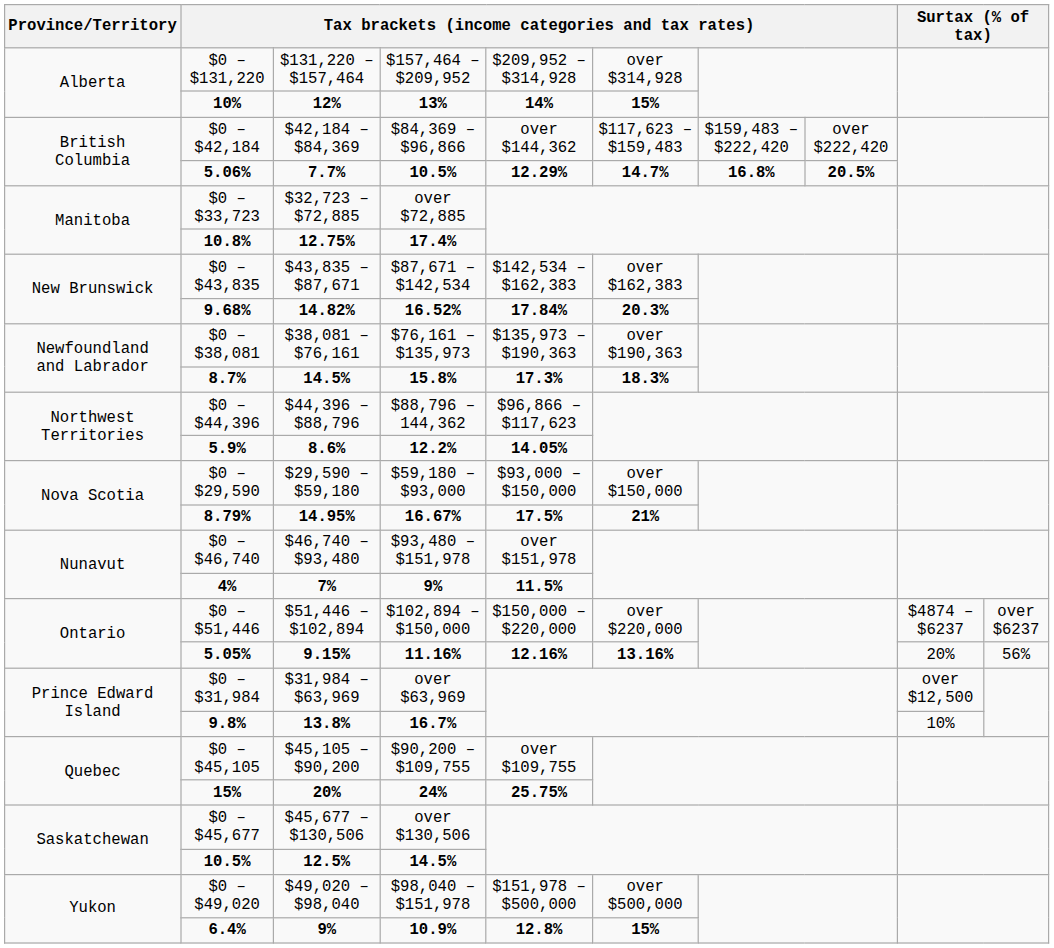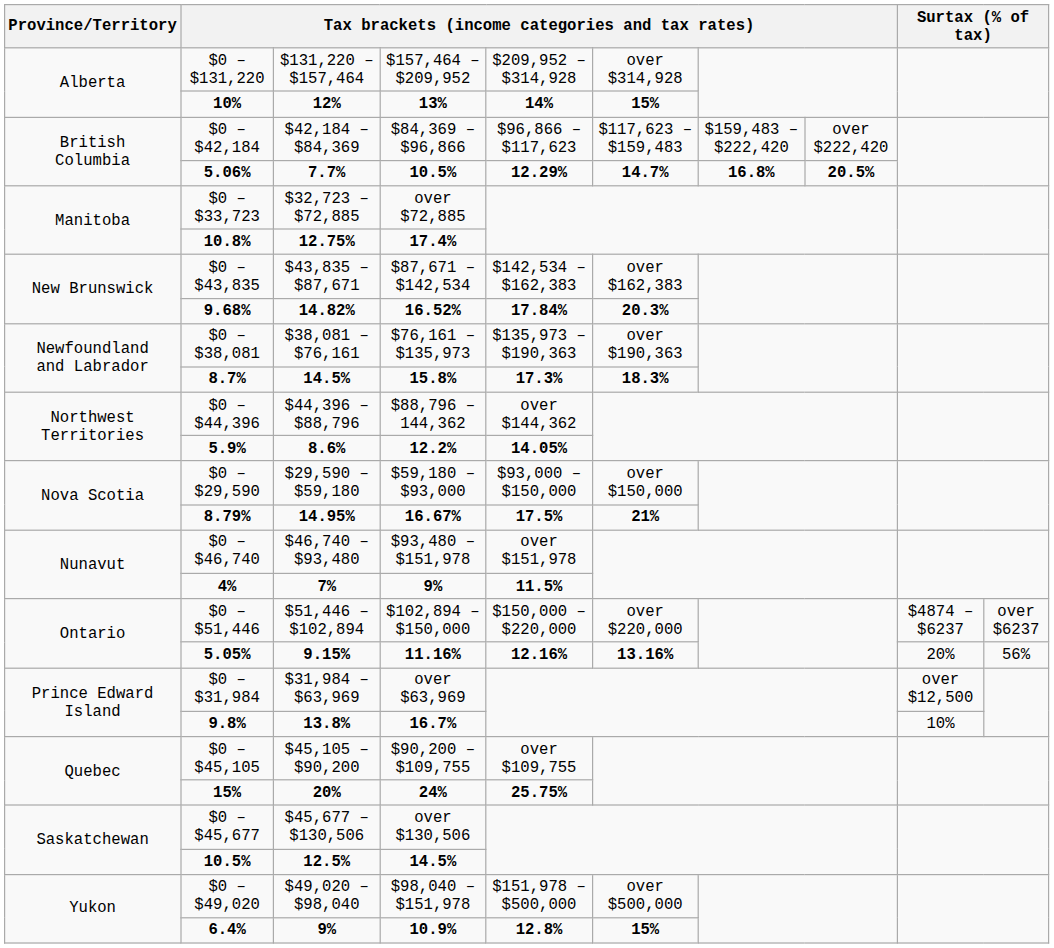(539, 139) over $144,362 -> (539, 139) $96,866 – $117,623
(539, 414) $96,866 – $117,623 -> (539, 414) over $144,362
